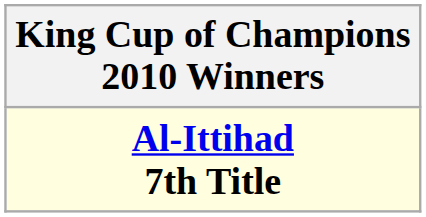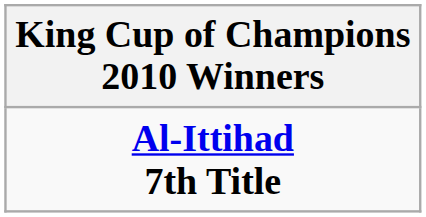(213, 158) lightyellow background -> (213, 158) no background
